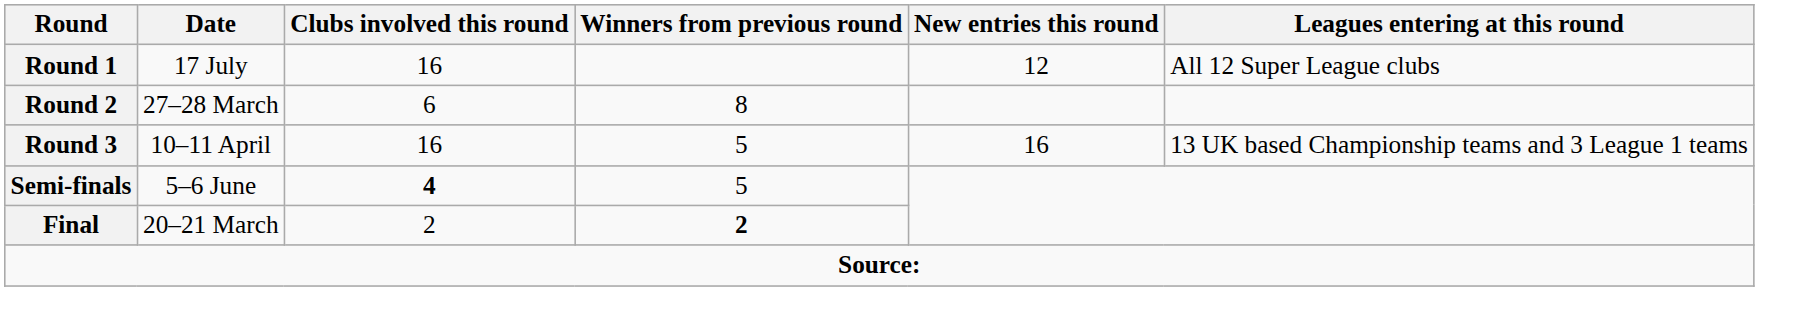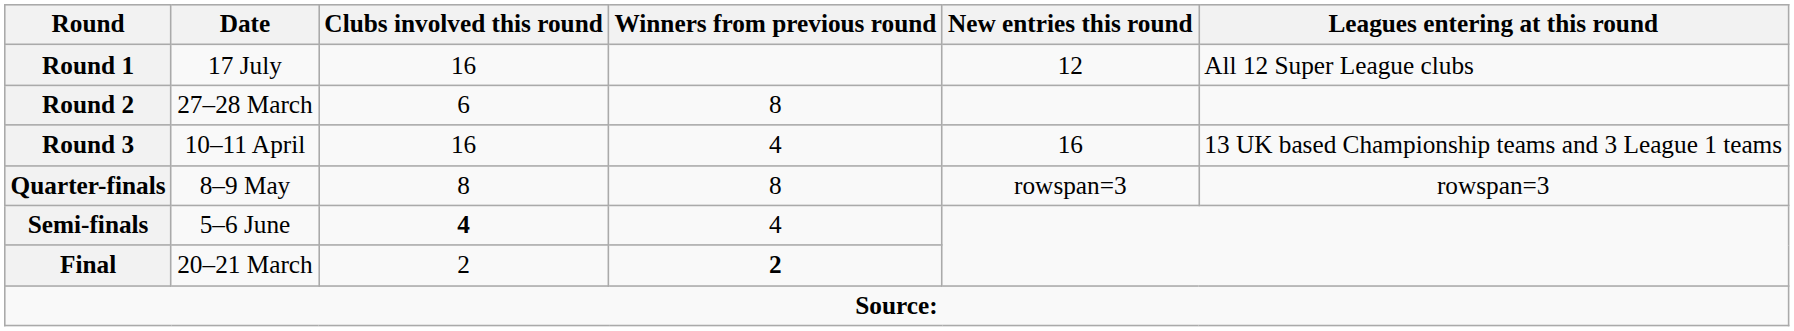(741, 144) 5 -> (775, 144) 4
+ row: (88, 184)
(741, 184) 5 -> (775, 225) 4
